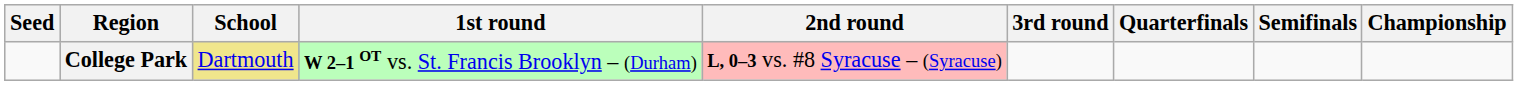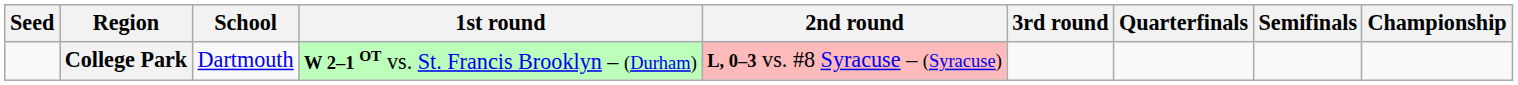(246, 60) khaki background -> (246, 60) no background
